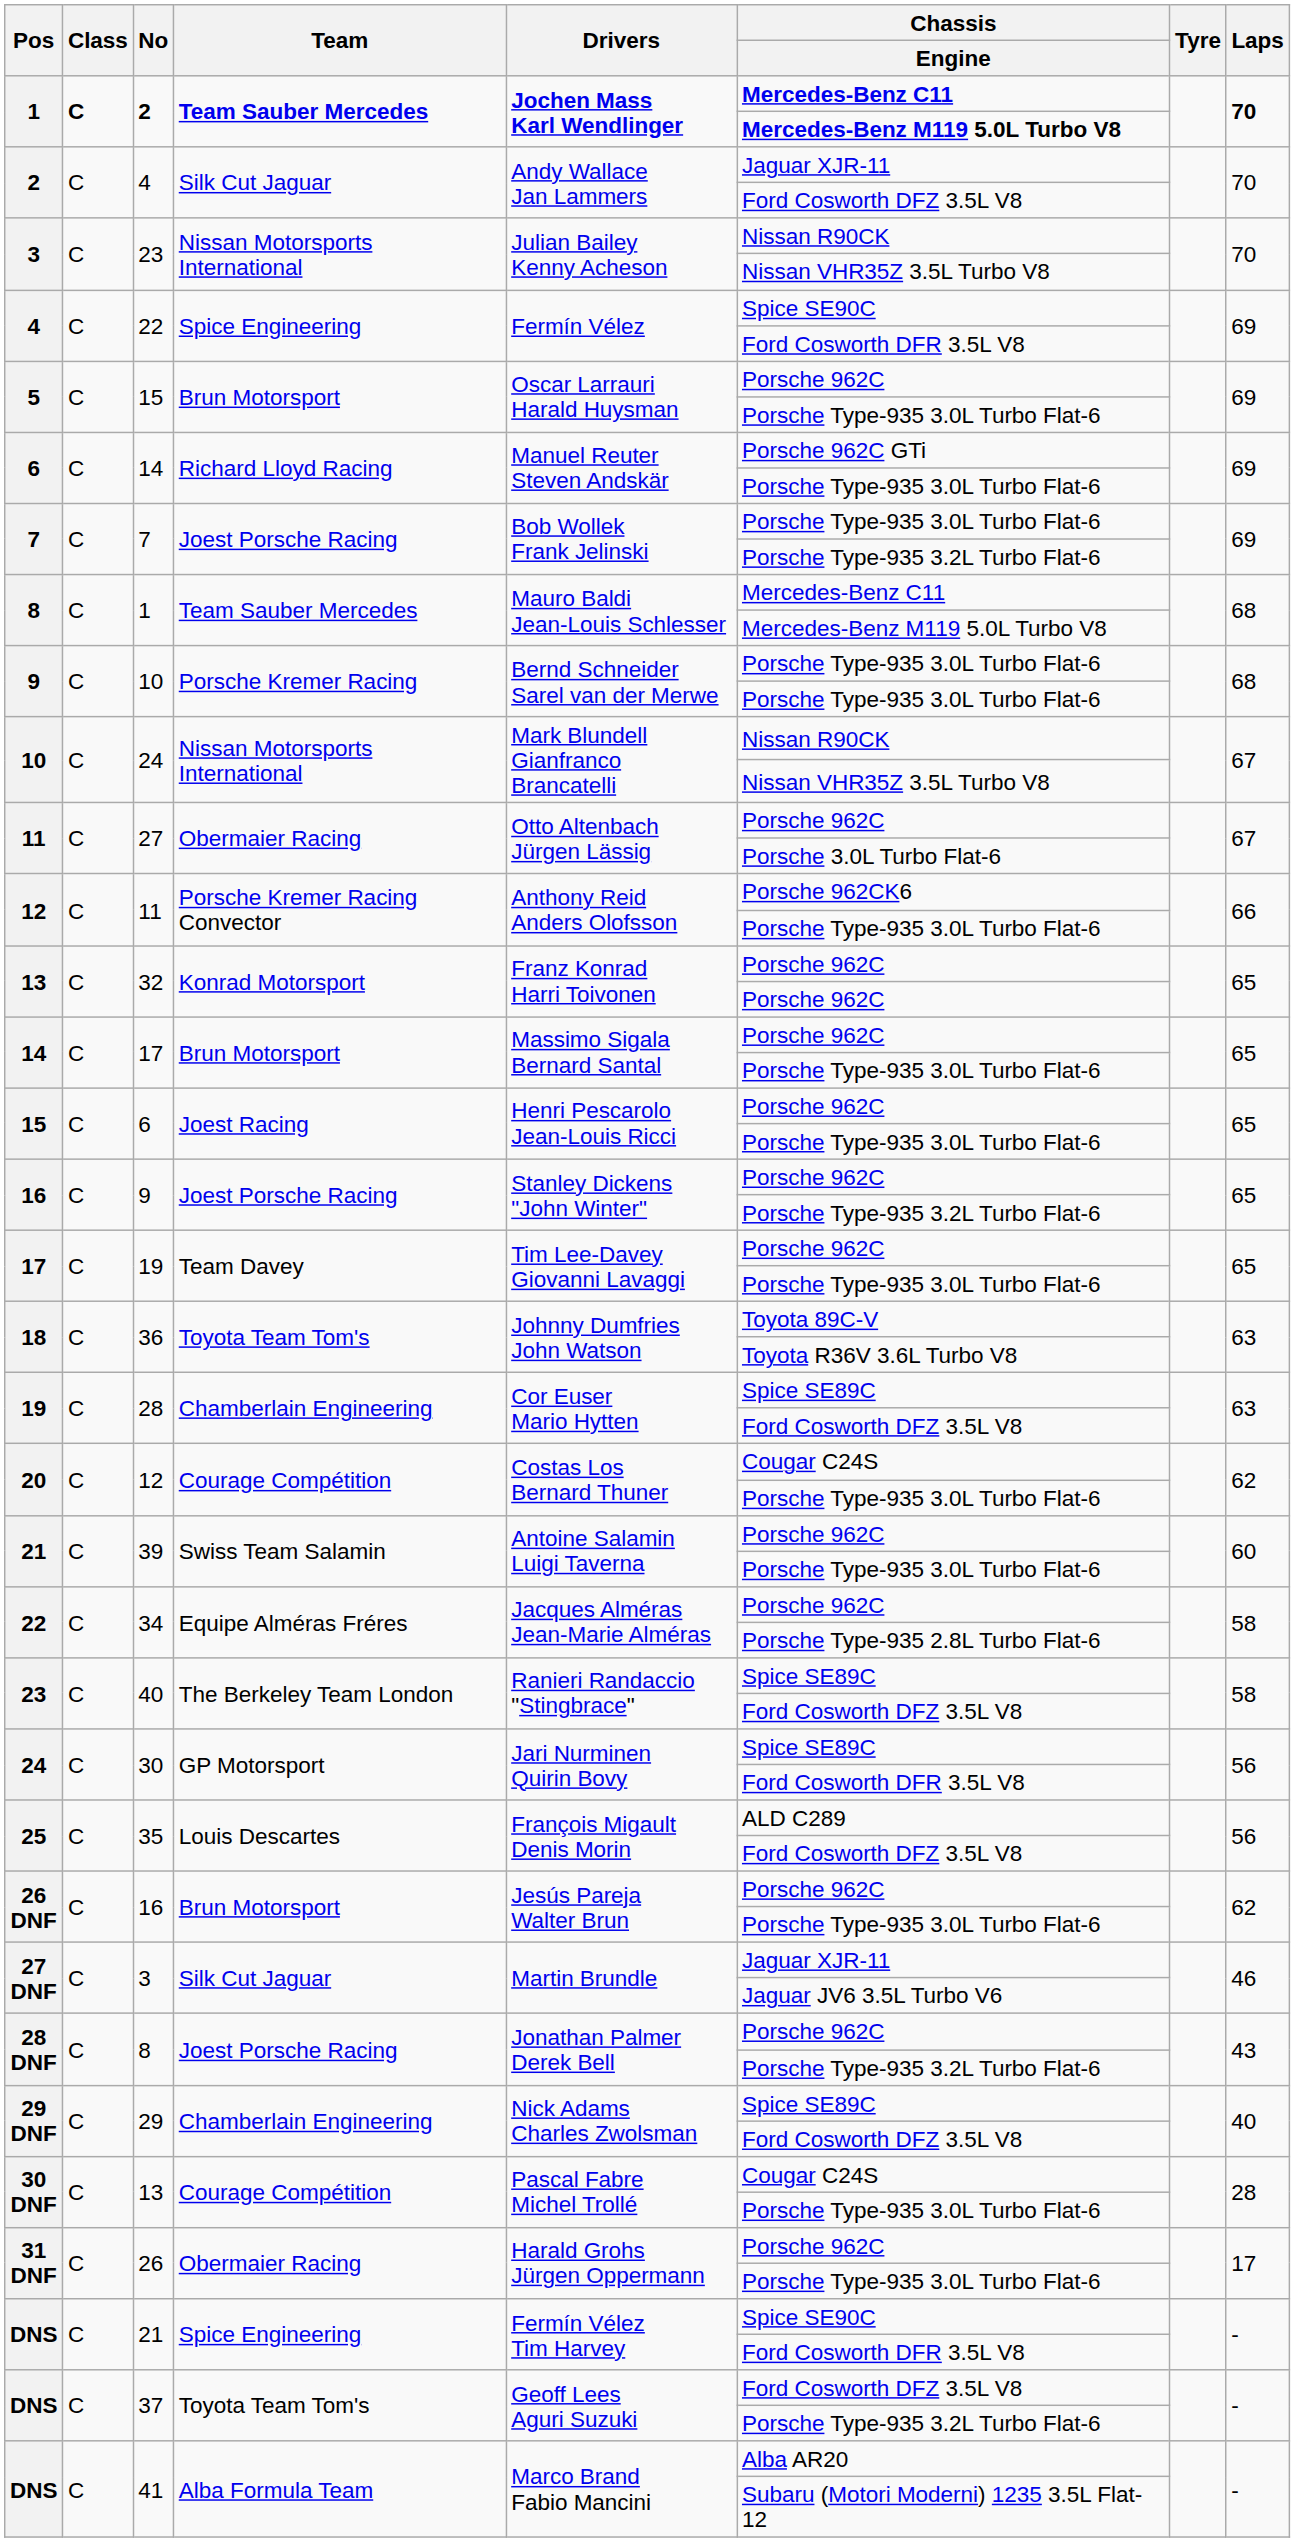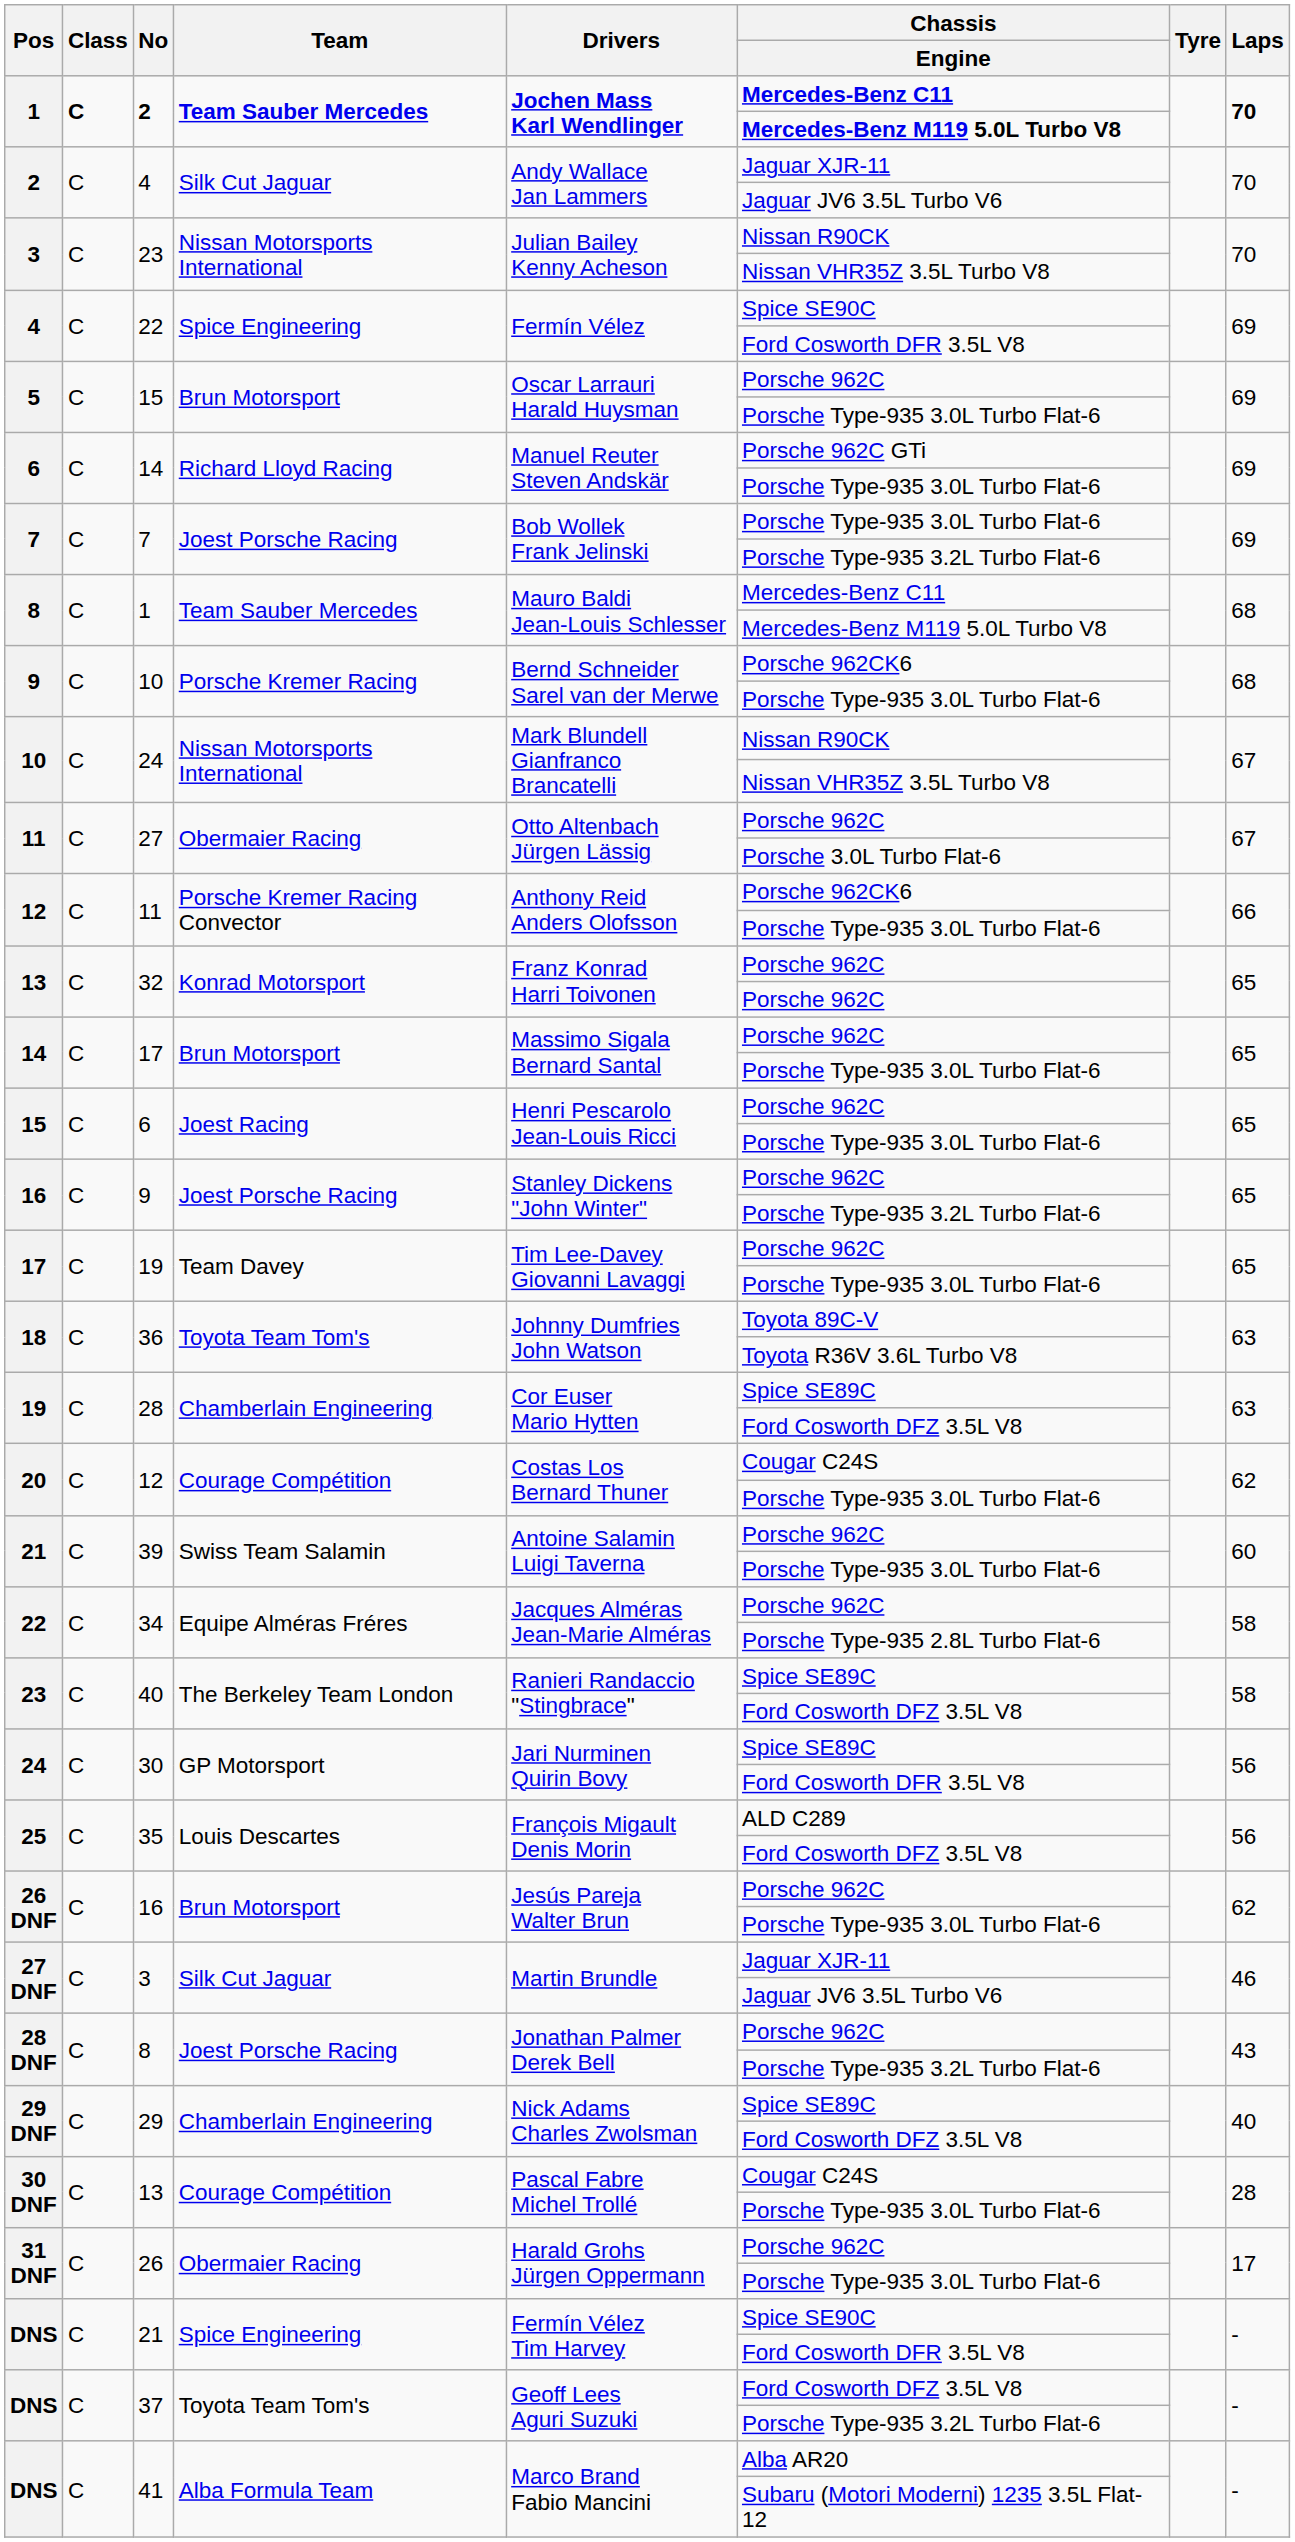(882, 201) Ford Cosworth DFZ 3.5L V8 -> (872, 201) Jaguar JV6 3.5L Turbo V6
(921, 664) Porsche Type-935 3.0L Turbo Flat-6 -> (827, 664) Porsche 962CK6
